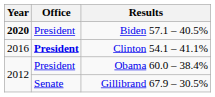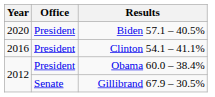(18, 30) bold -> (18, 30) normal
(56, 48) bold -> (55, 48) normal
